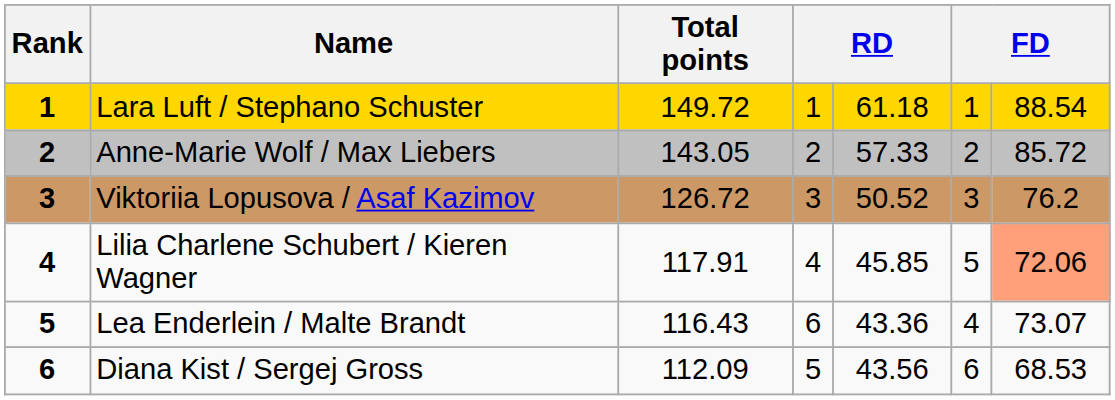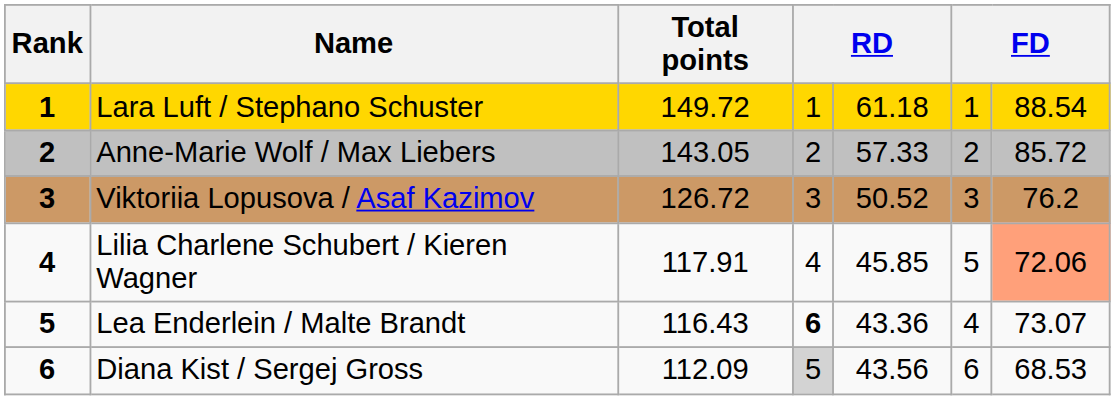(813, 324) normal -> (813, 324) bold
(813, 370) no background -> (813, 370) lightgrey background
